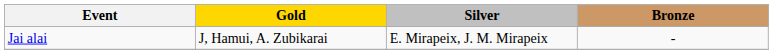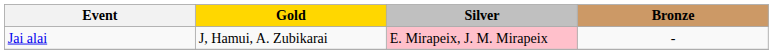(469, 37) no background -> (469, 37) pink background
